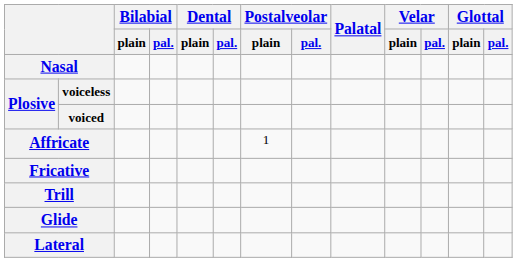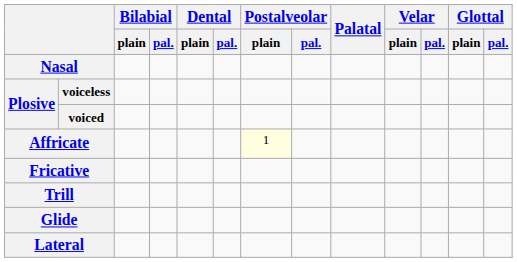(266, 140) no background -> (266, 140) lightyellow background
